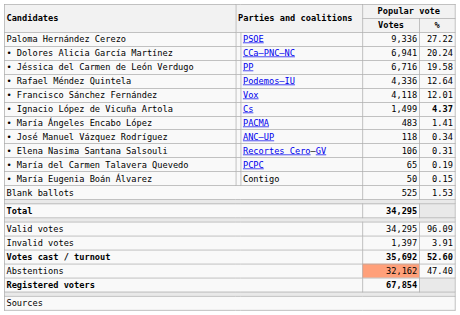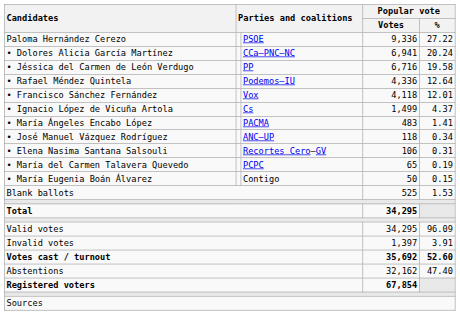(442, 109) bold -> (442, 109) normal
(402, 271) lightsalmon background -> (402, 271) no background
